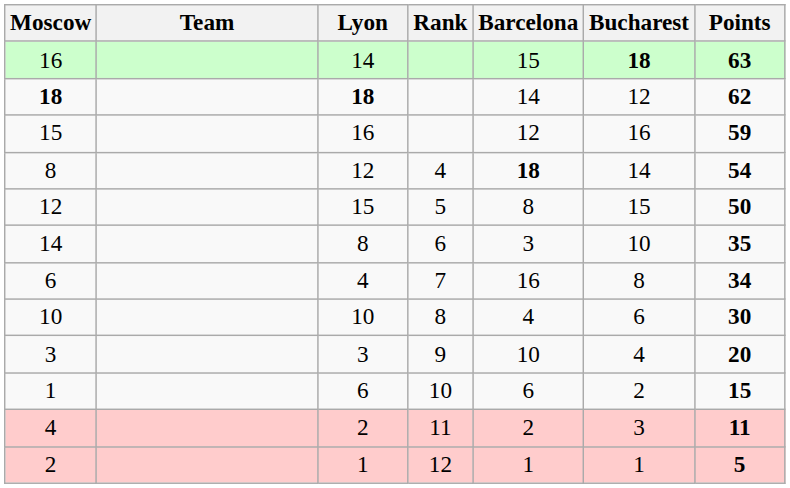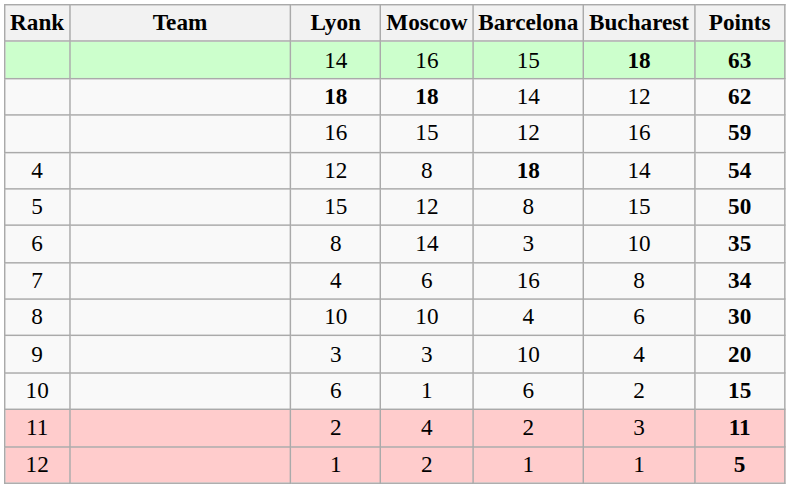columns swapped: (440, 22) <-> (51, 22)
